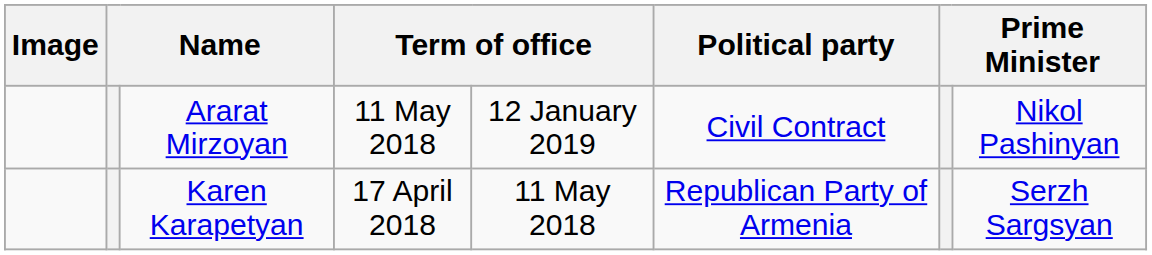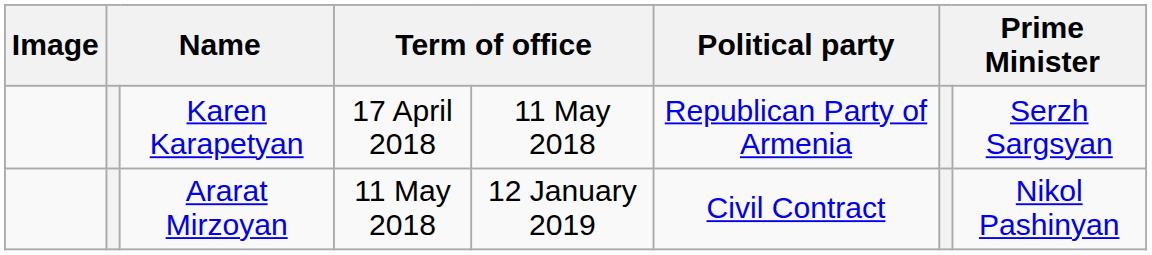rows swapped: (227, 208) <-> (227, 126)
